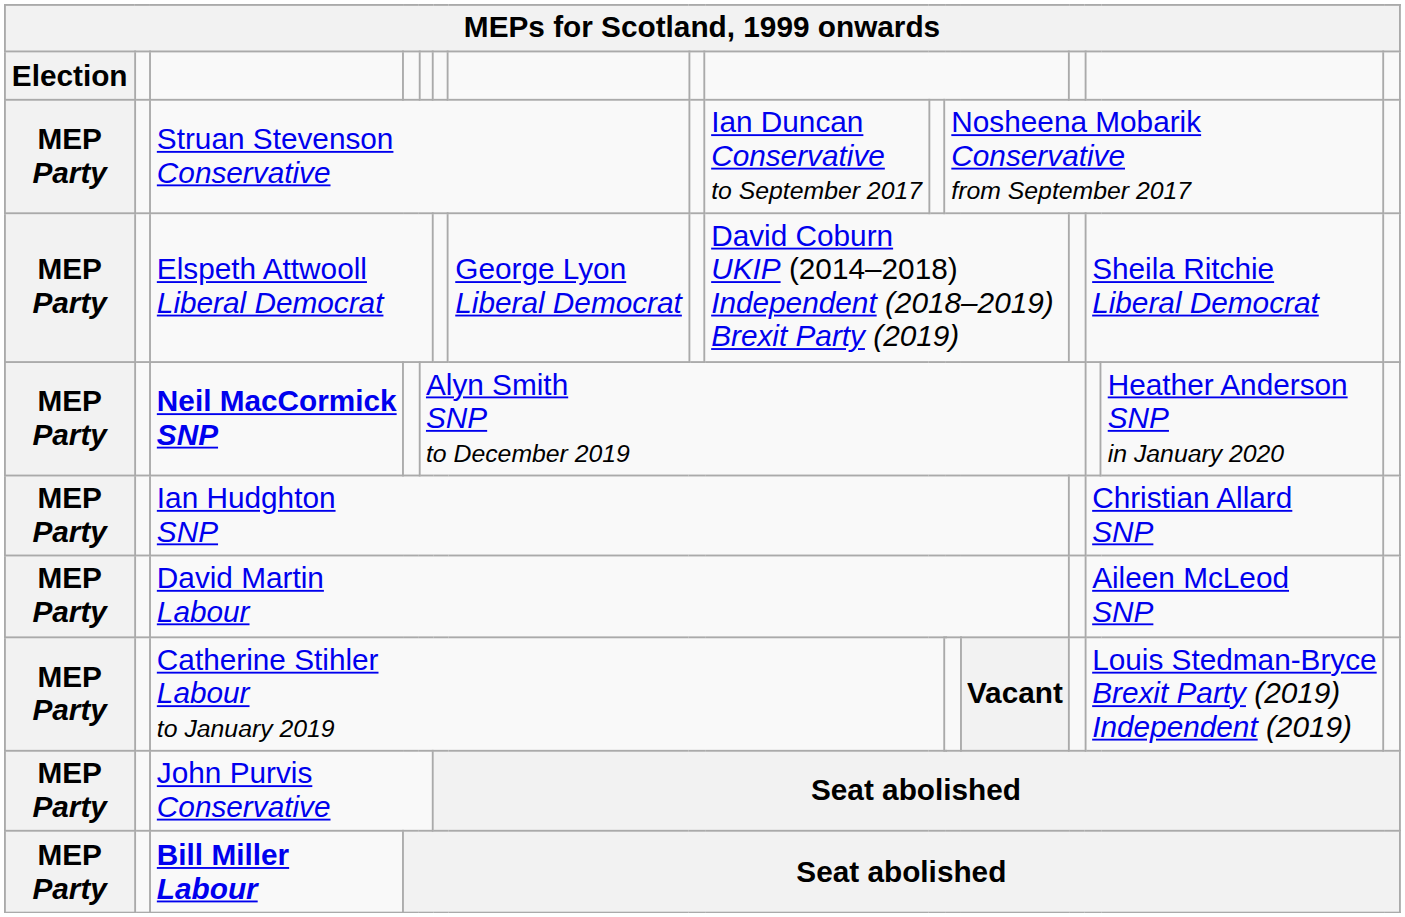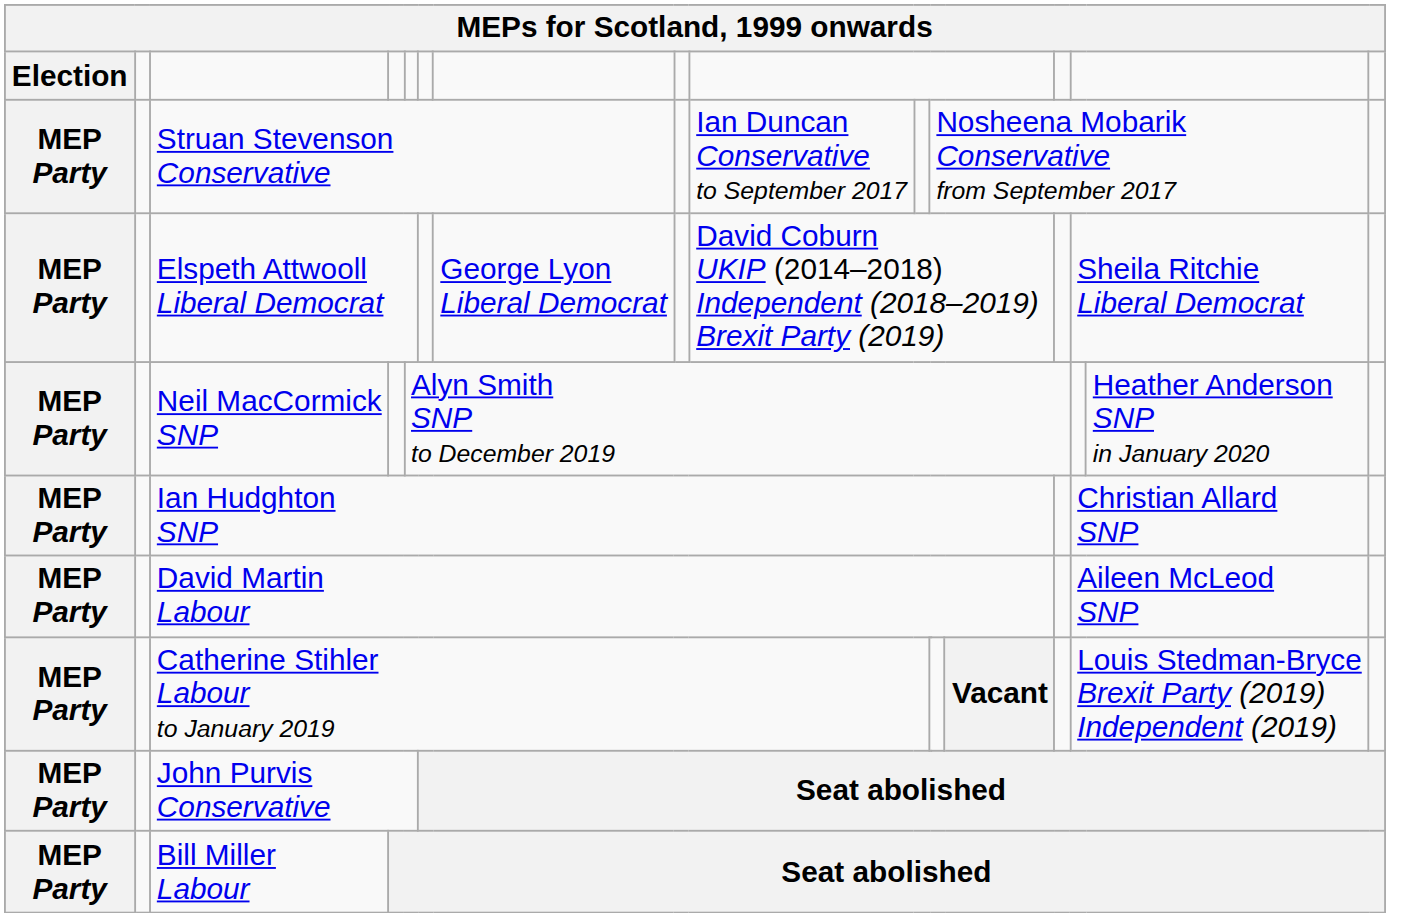(277, 417) bold -> (269, 417) normal
(223, 871) bold -> (216, 871) normal
